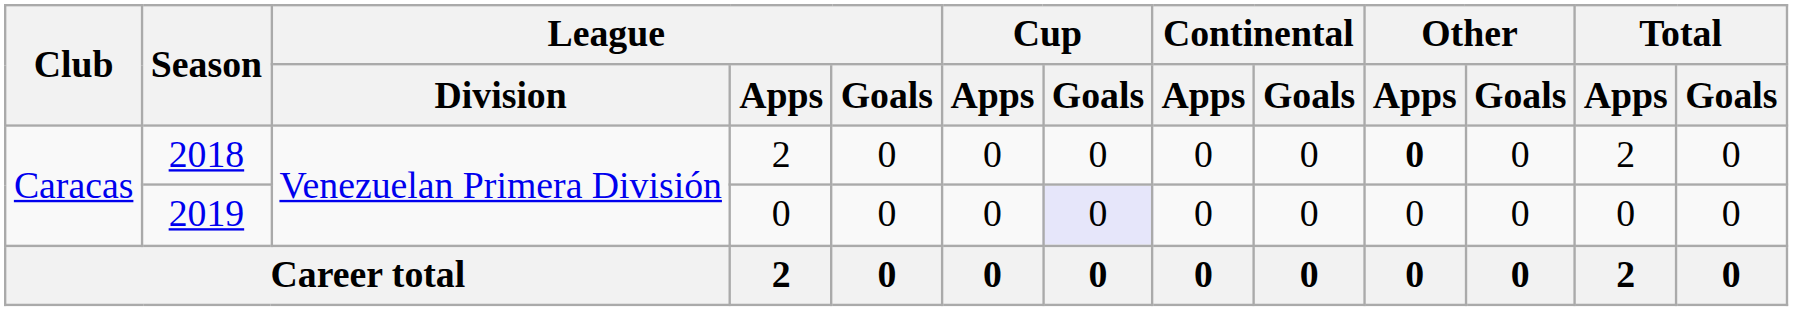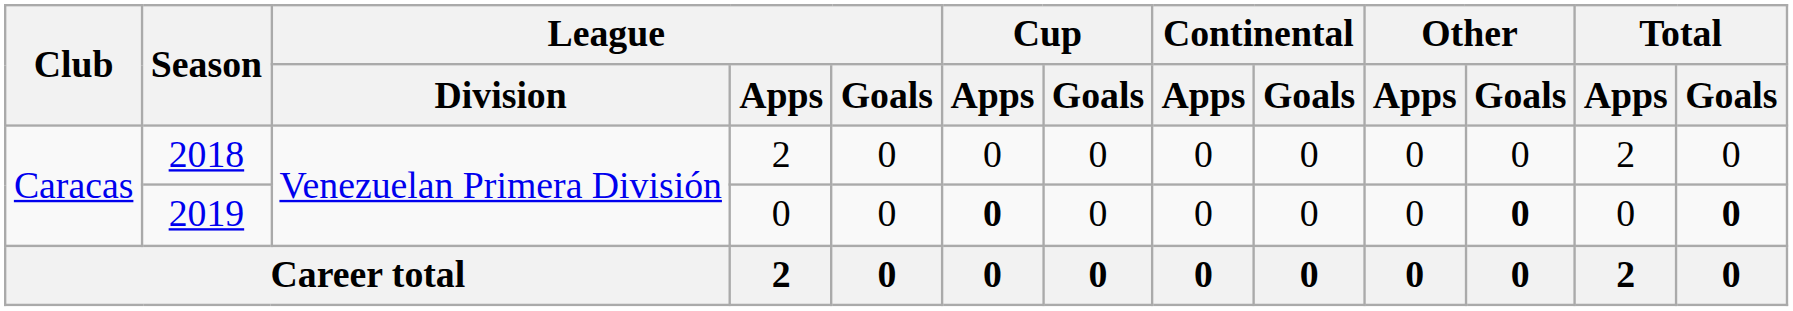(1415, 154) bold -> (1415, 154) normal
(992, 214) normal -> (992, 214) bold
(1098, 214) lavender background -> (1098, 214) no background
(1520, 214) normal -> (1520, 214) bold
(1731, 214) normal -> (1731, 214) bold
